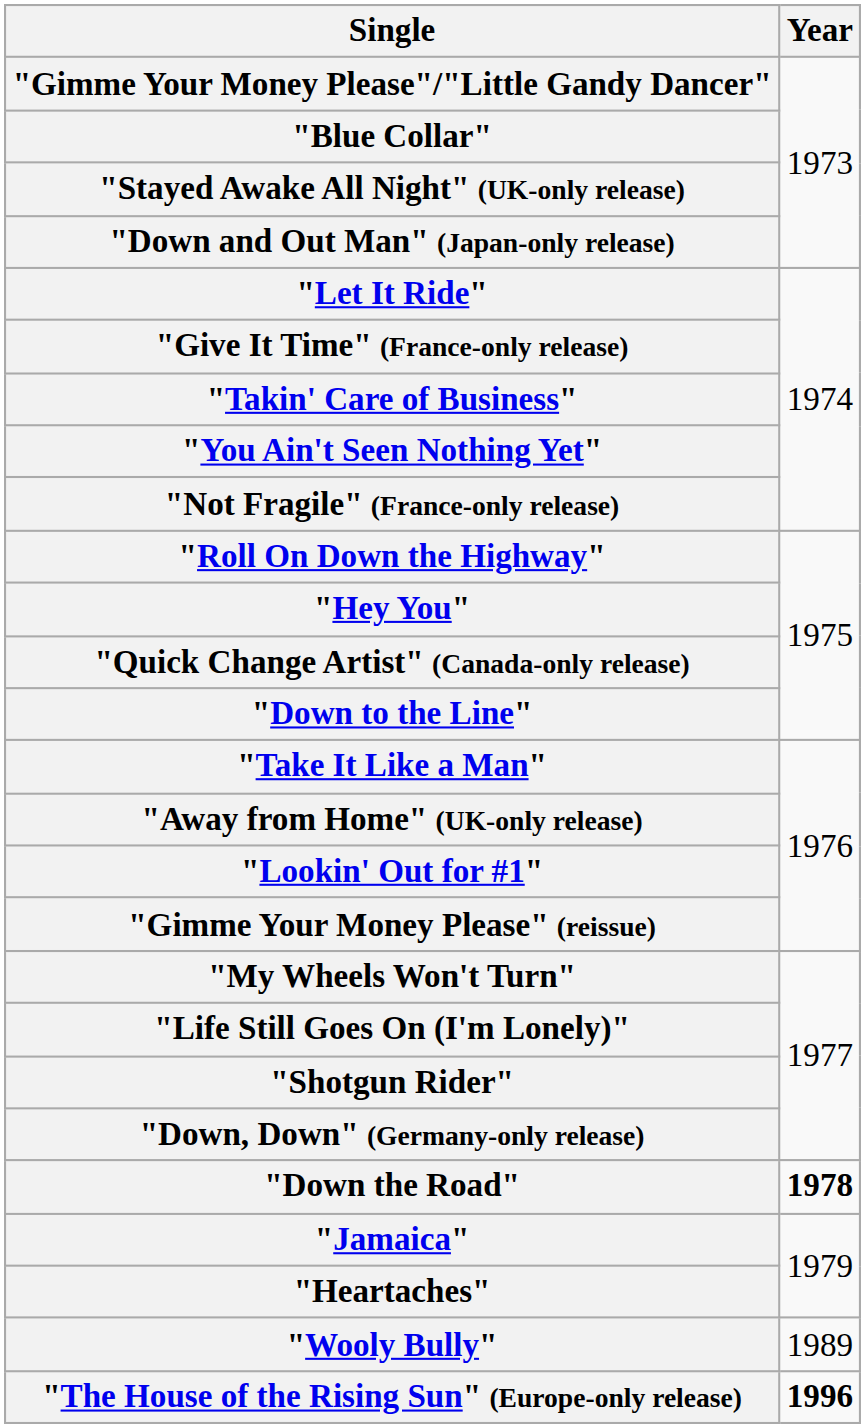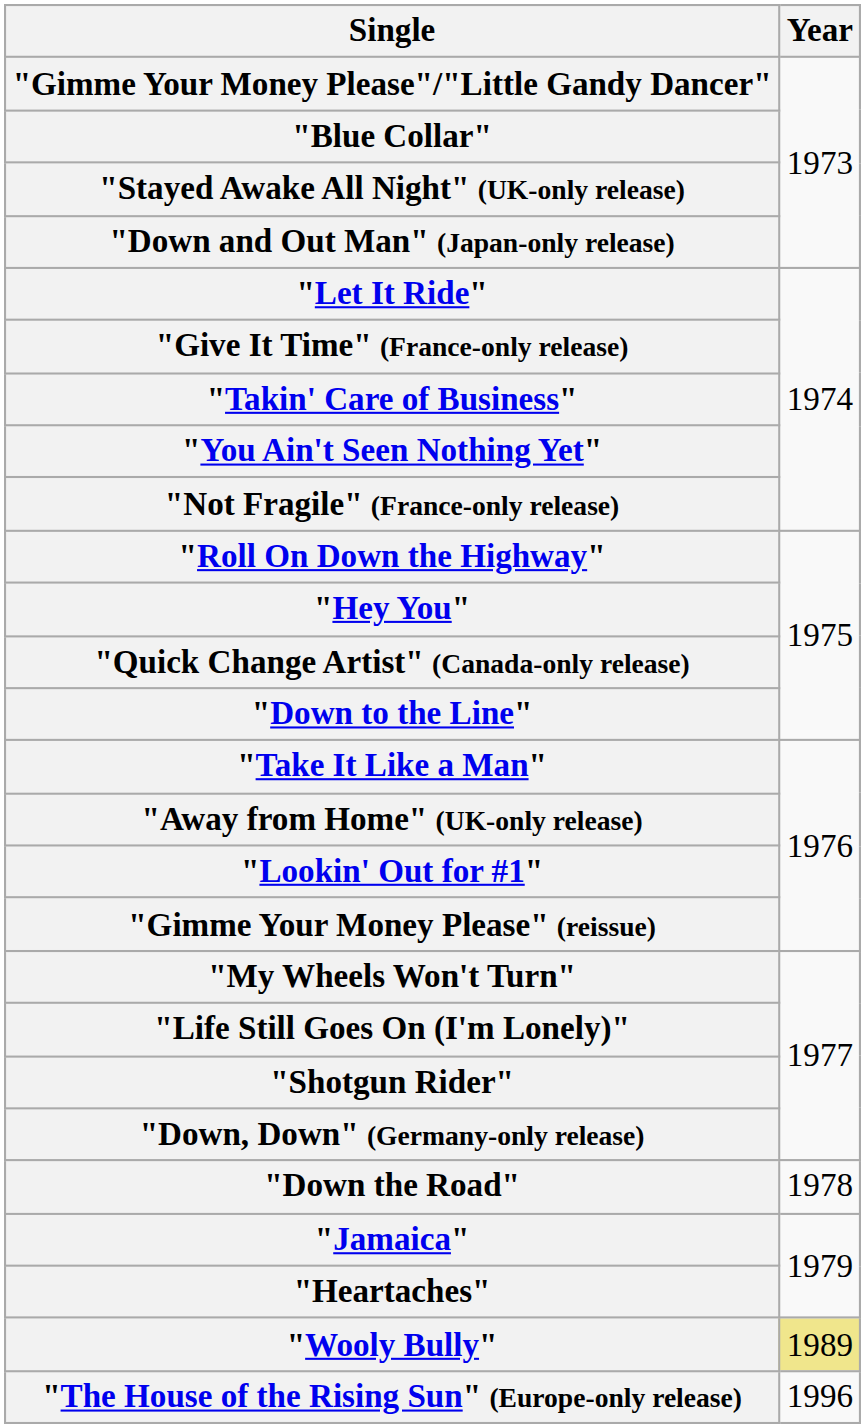(820, 1186) bold -> (820, 1186) normal
(820, 1343) no background -> (820, 1343) khaki background
(820, 1396) bold -> (820, 1396) normal
